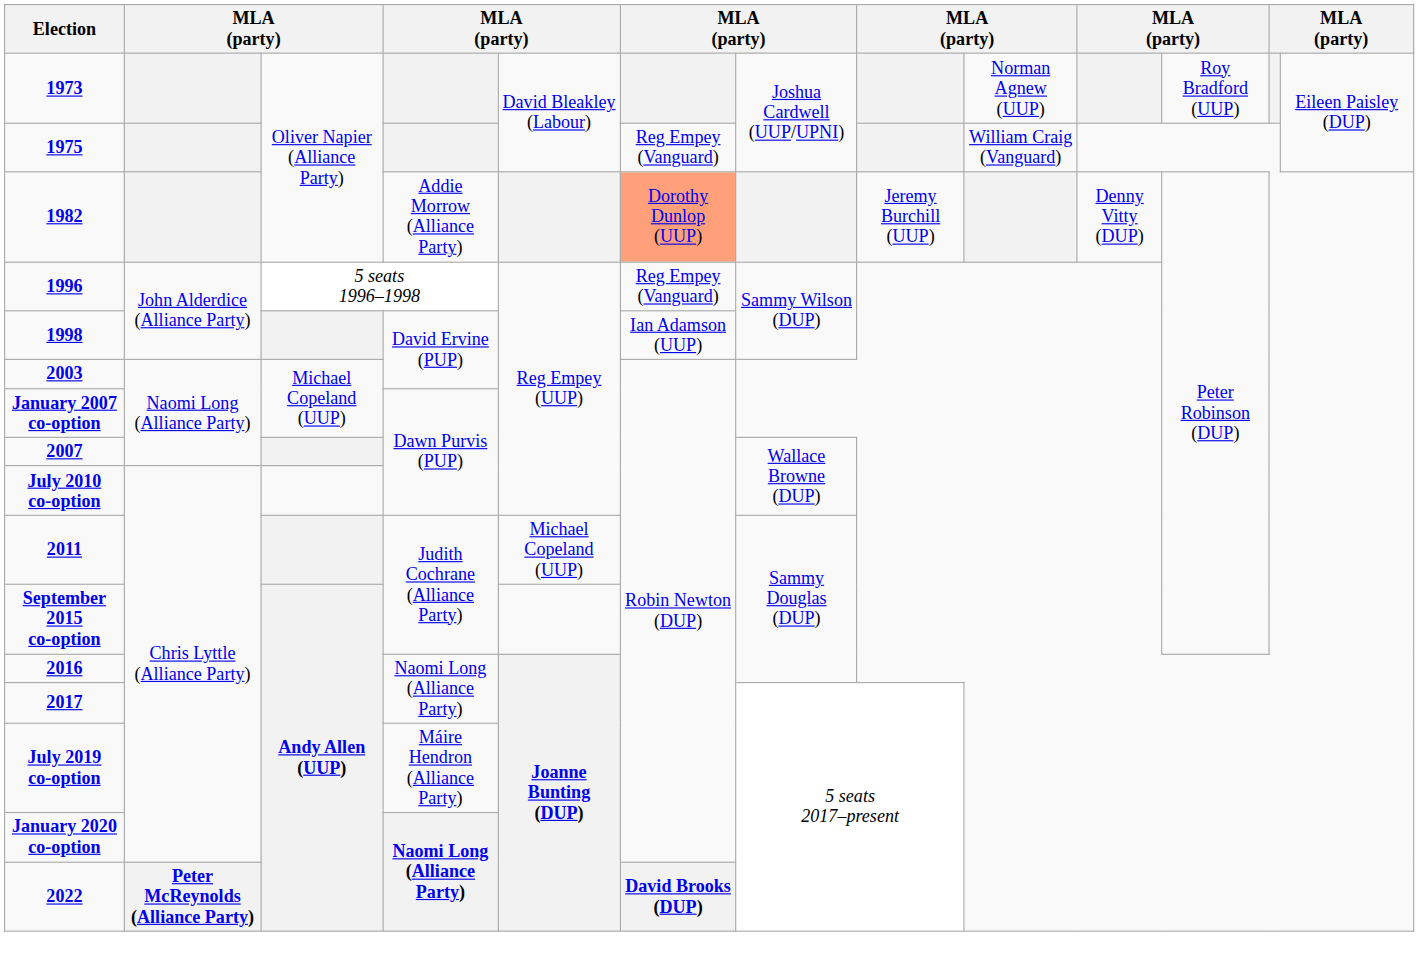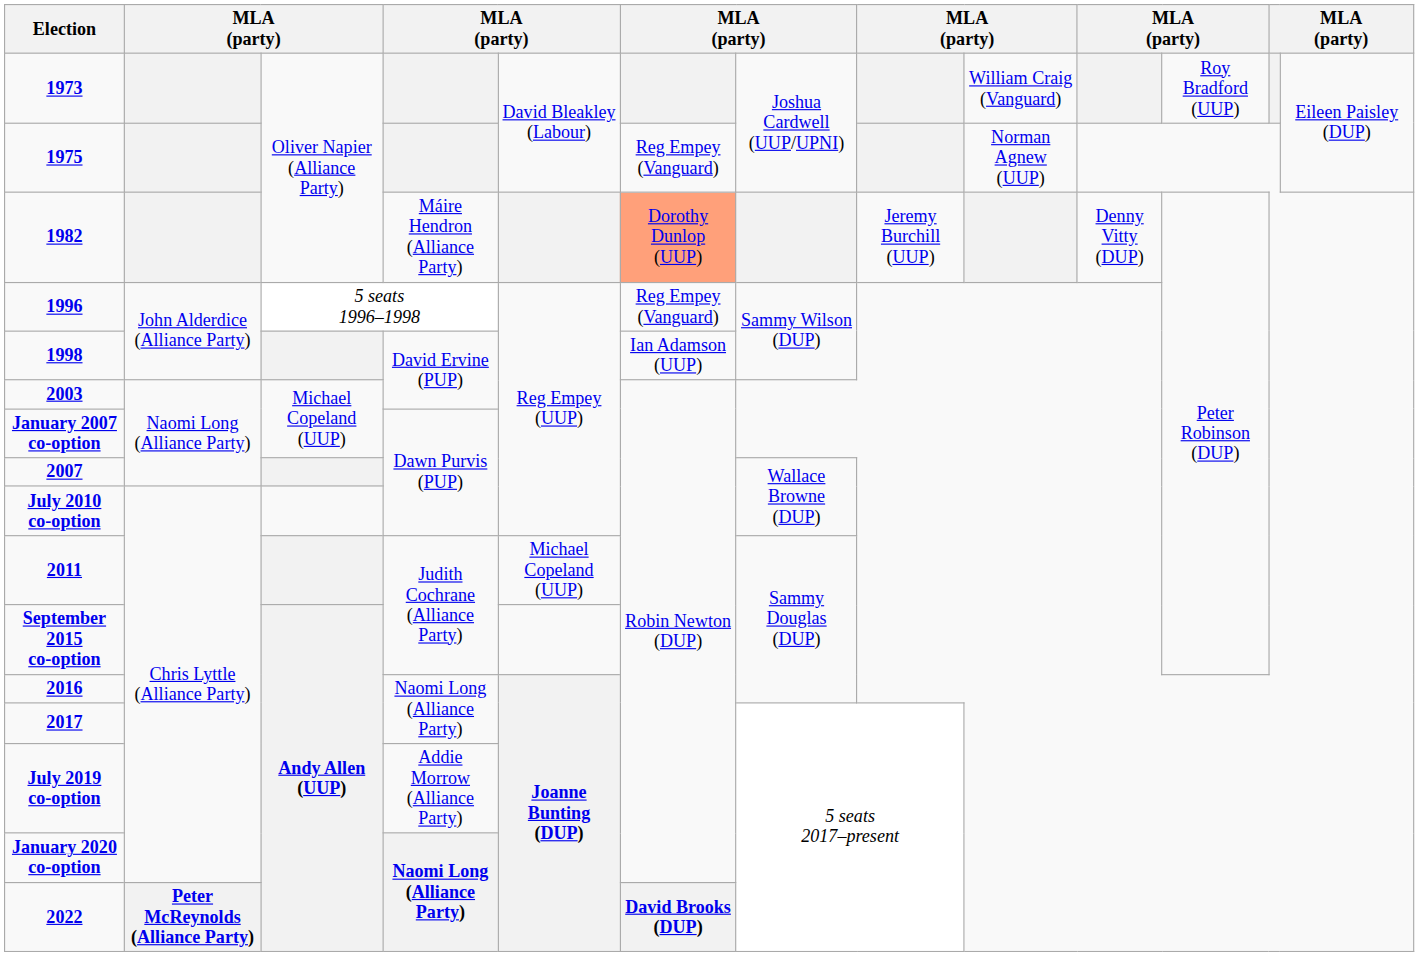(1021, 88) Norman Agnew (UUP) -> (1021, 88) William Craig (Vanguard)
(1021, 147) William Craig (Vanguard) -> (1021, 157) Norman Agnew (UUP)
(440, 216) Addie Morrow (Alliance Party) -> (440, 237) Máire Hendron (Alliance Party)
(440, 767) Máire Hendron (Alliance Party) -> (440, 788) Addie Morrow (Alliance Party)
